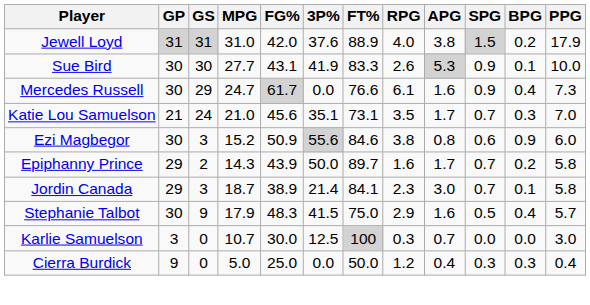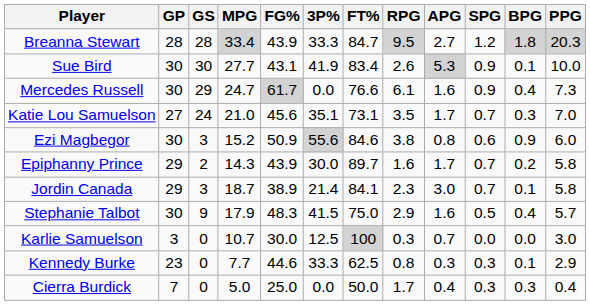+ row: (82, 41)
- row: (82, 41)
(363, 66) 83.3 -> (363, 66) 83.4
(174, 115) 21 -> (174, 115) 27
(323, 164) 50.0 -> (323, 164) 30.0
+ row: (82, 262)
(174, 262) 9 -> (174, 287) 7
(404, 262) 1.2 -> (404, 287) 1.7
